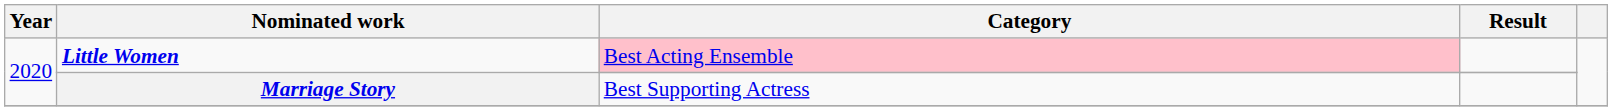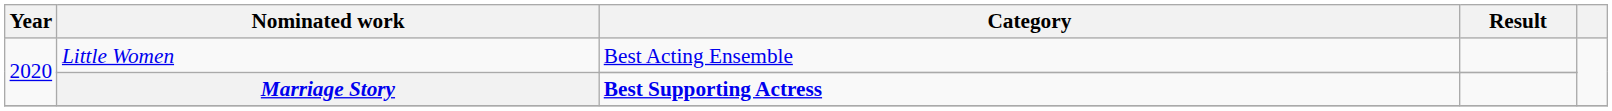(120, 55) bold -> (118, 55) normal
(698, 55) pink background -> (698, 55) no background
(707, 88) normal -> (713, 88) bold
